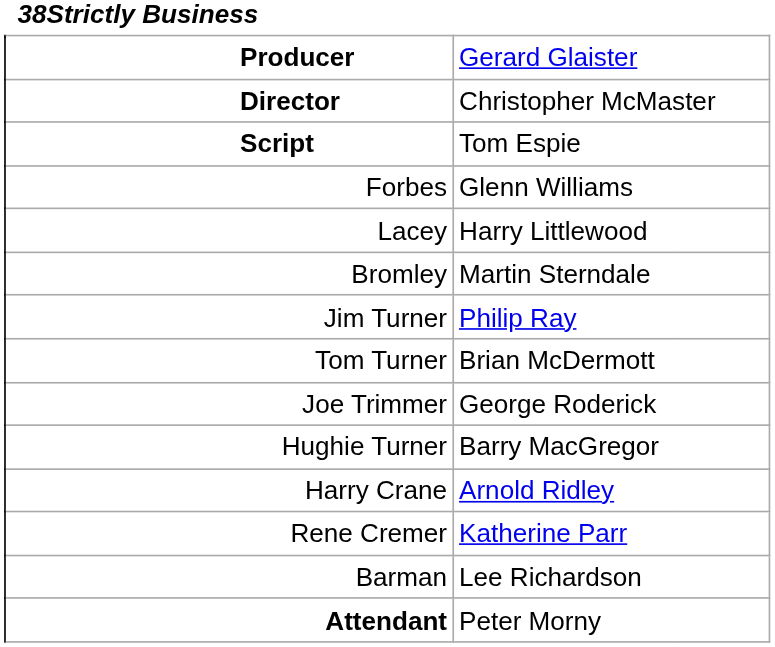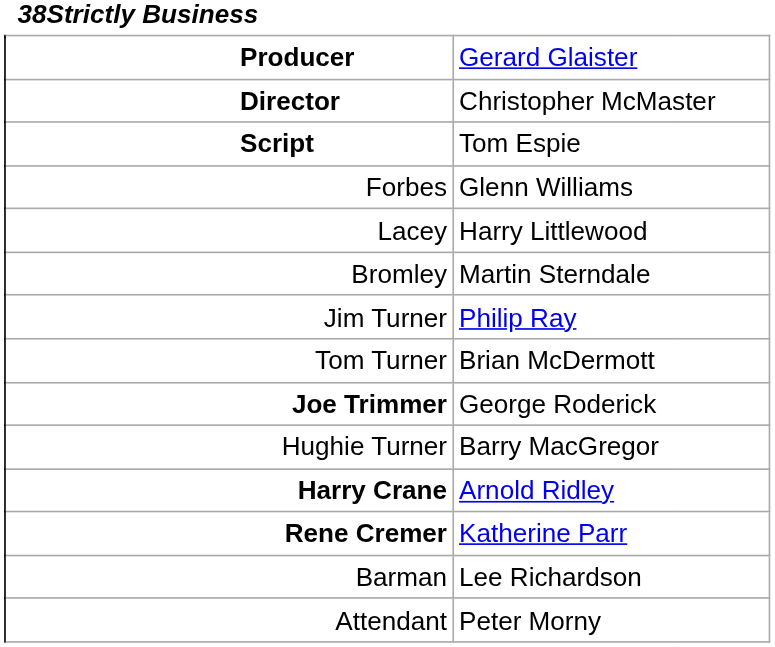(375, 404) normal -> (369, 404) bold
(376, 490) normal -> (372, 490) bold
(369, 533) normal -> (366, 533) bold
(386, 620) bold -> (391, 620) normal
